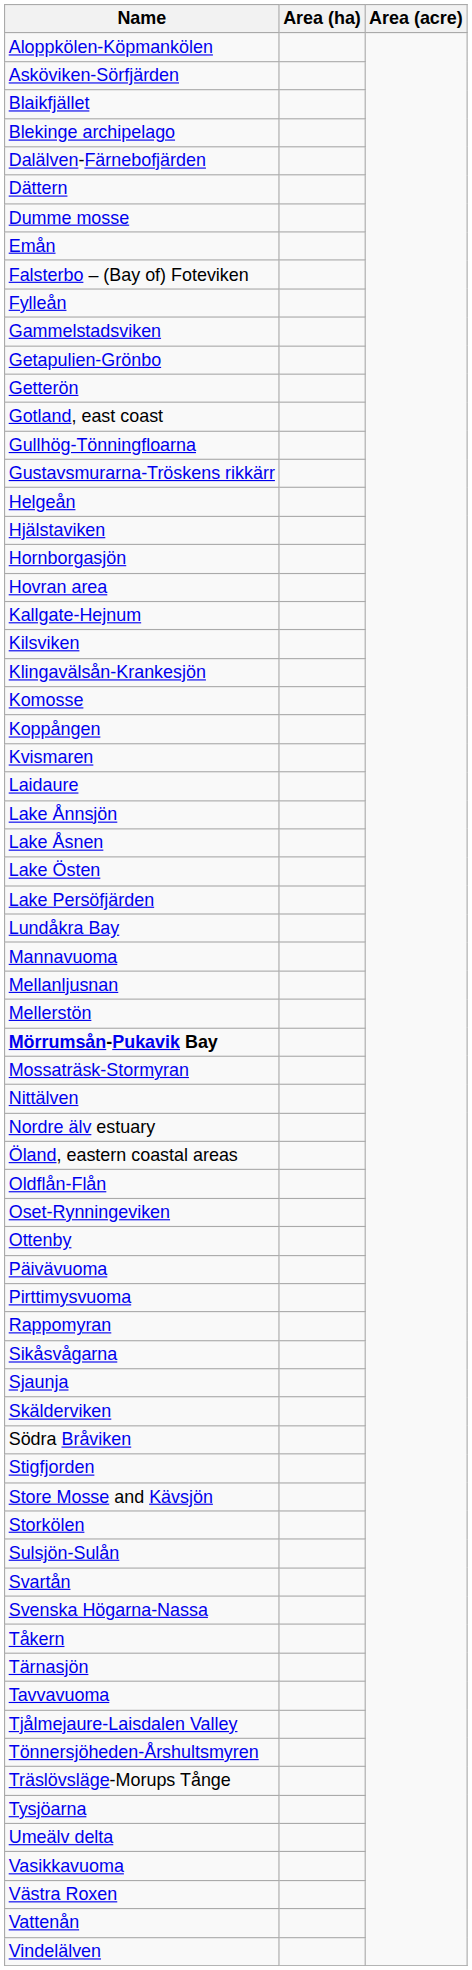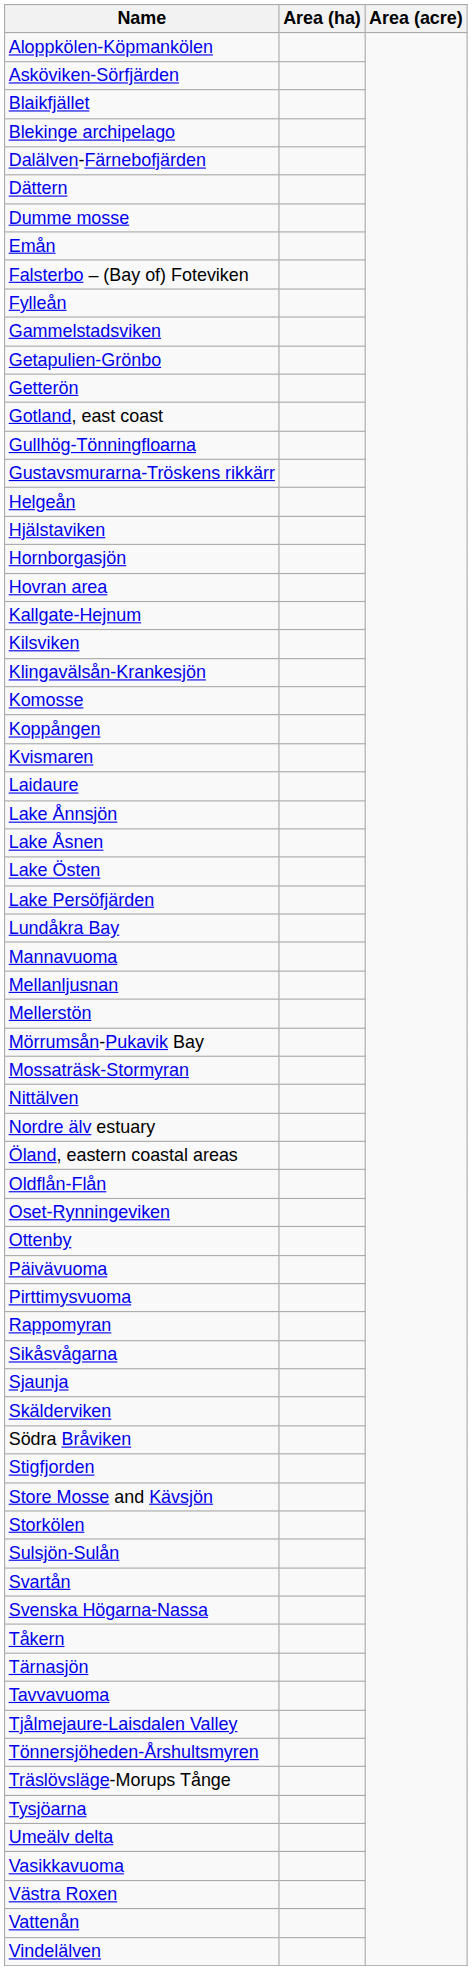(113, 1041) bold -> (106, 1041) normal
